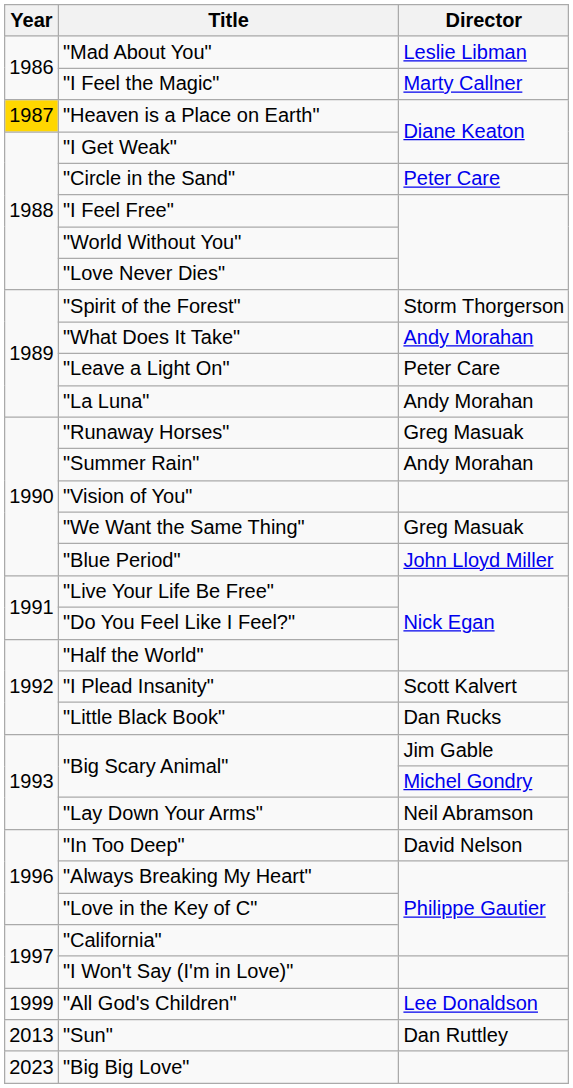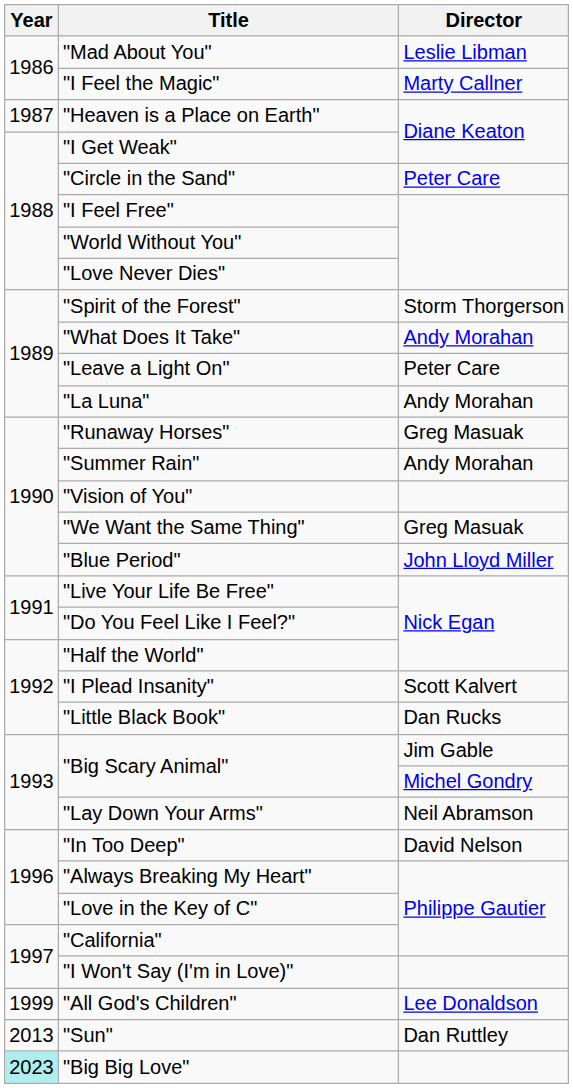(31, 115) gold background -> (31, 115) no background
(31, 1067) no background -> (31, 1067) paleturquoise background
